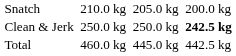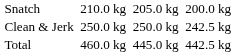(209, 26) bold -> (208, 26) normal
